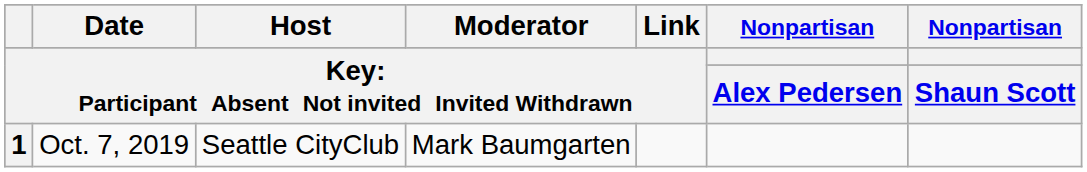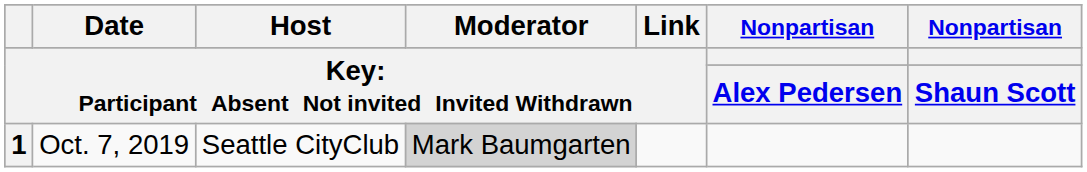(521, 144) no background -> (521, 144) lightgrey background
